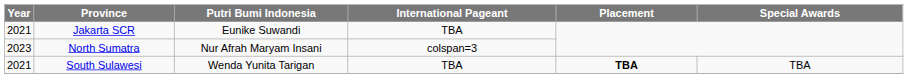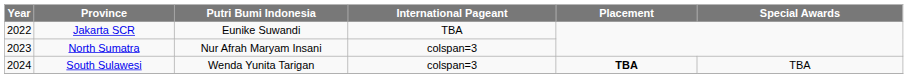(19, 31) 2021 -> (19, 31) 2022
(19, 65) 2021 -> (19, 65) 2024
(452, 65) TBA -> (452, 65) colspan=3
